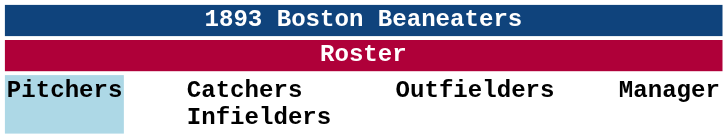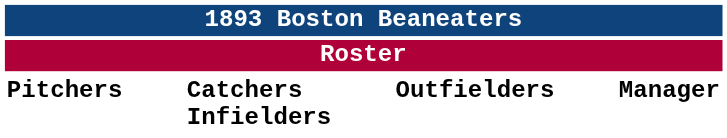(65, 91) lightblue background -> (65, 91) no background
